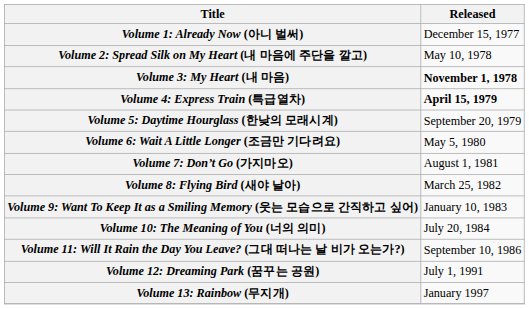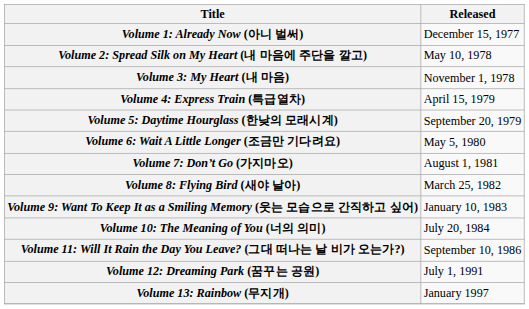(470, 77) bold -> (469, 77) normal
(460, 99) bold -> (459, 99) normal
